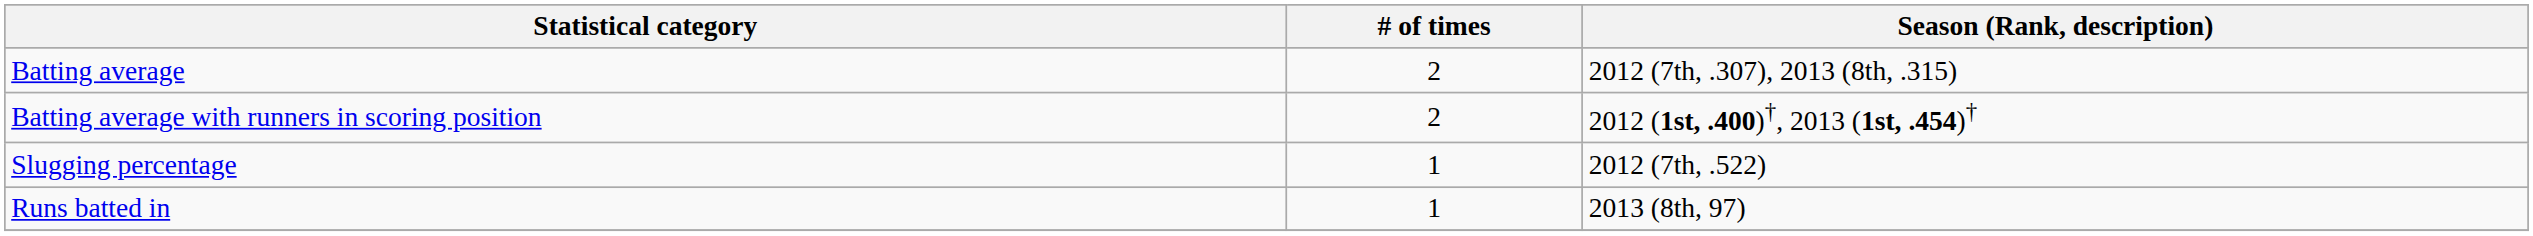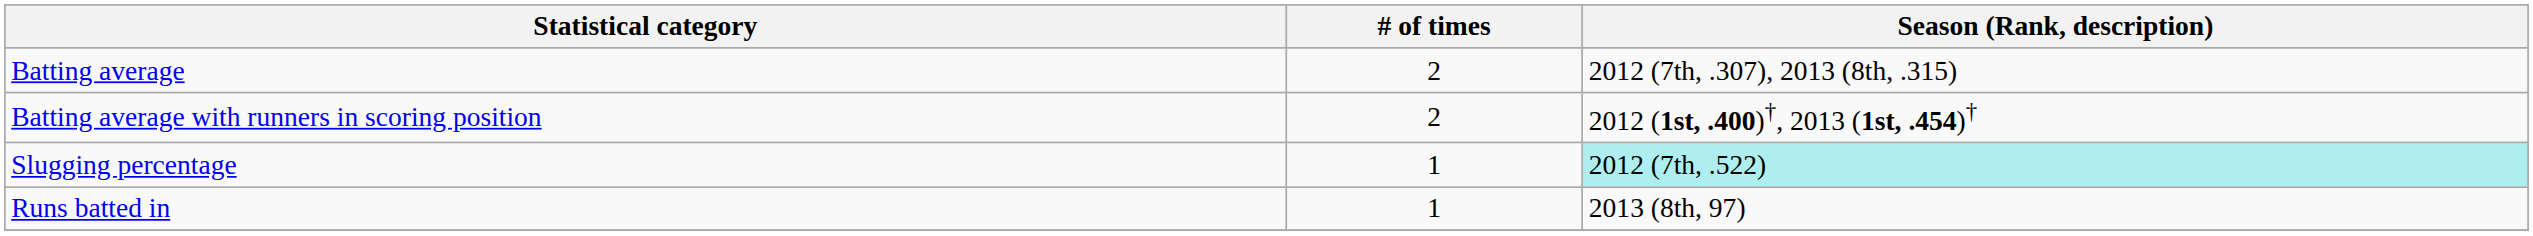(1678, 164) no background -> (1678, 164) paleturquoise background
